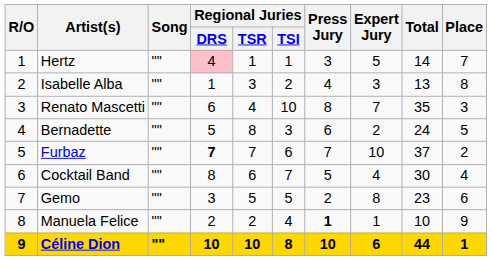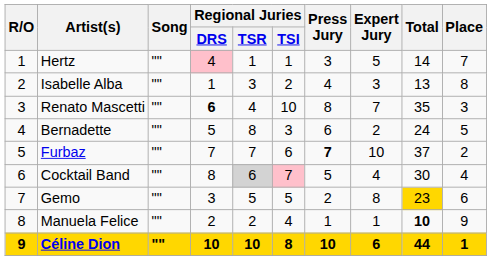(212, 107) normal -> (212, 107) bold
(212, 152) bold -> (212, 152) normal
(328, 152) normal -> (328, 152) bold
(252, 175) no background -> (252, 175) lightgrey background
(288, 175) no background -> (288, 175) pink background
(422, 198) no background -> (422, 198) gold background
(328, 221) bold -> (328, 221) normal
(422, 221) normal -> (422, 221) bold
